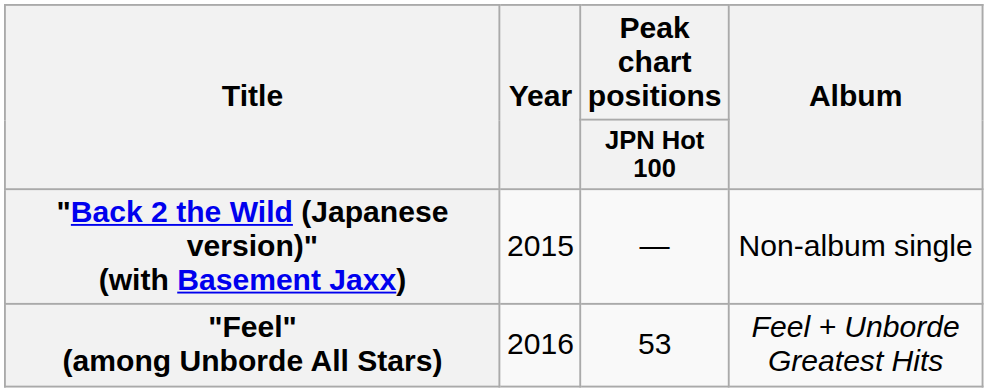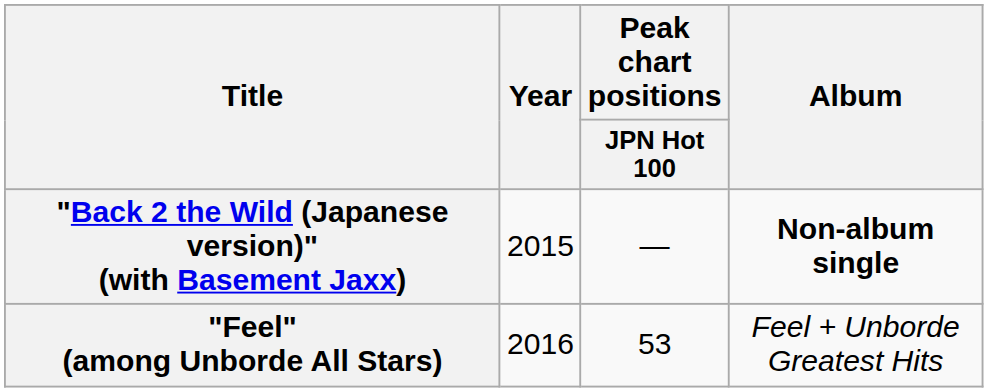(856, 246) normal -> (856, 246) bold
